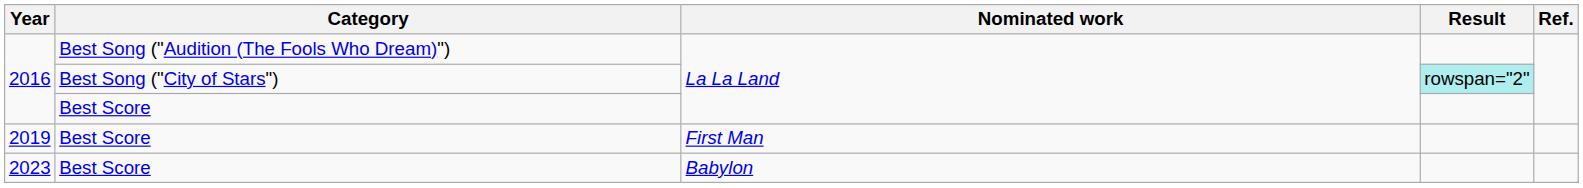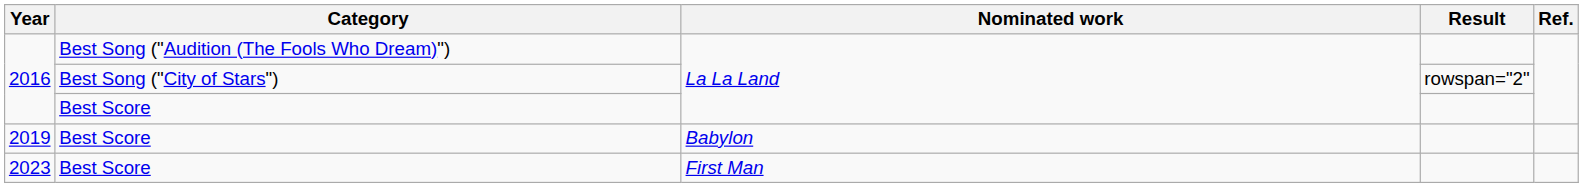(1477, 78) paleturquoise background -> (1477, 78) no background
(725, 138) First Man -> (719, 138) Babylon
(719, 167) Babylon -> (725, 167) First Man
